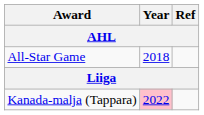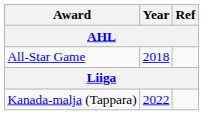(156, 99) pink background -> (156, 99) no background
